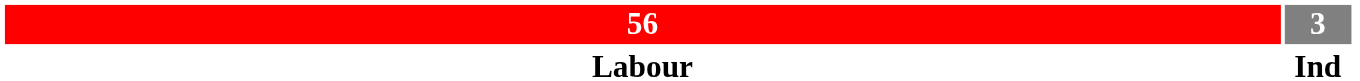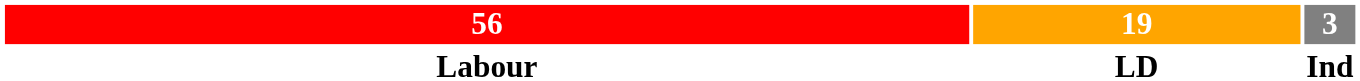+ column: (1137, 24)
